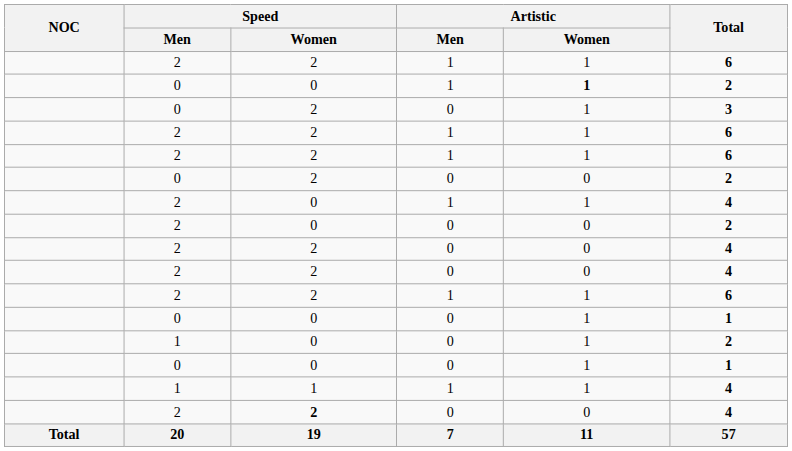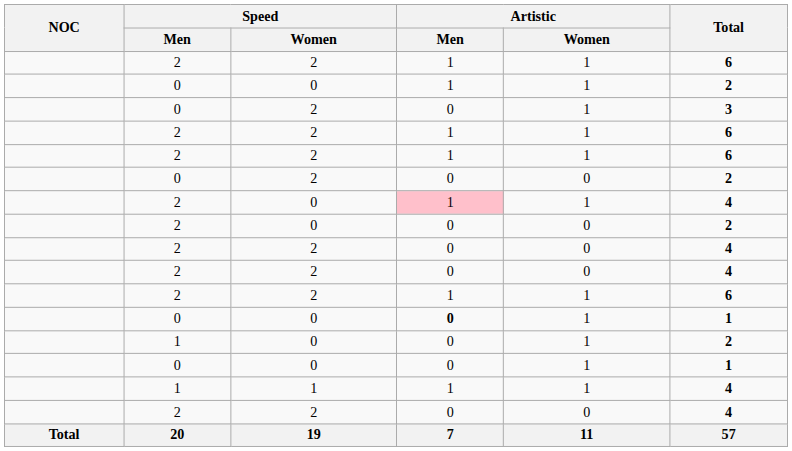(587, 86) bold -> (587, 86) normal
(450, 202) no background -> (450, 202) pink background
(450, 319) normal -> (450, 319) bold
(314, 412) bold -> (314, 412) normal
